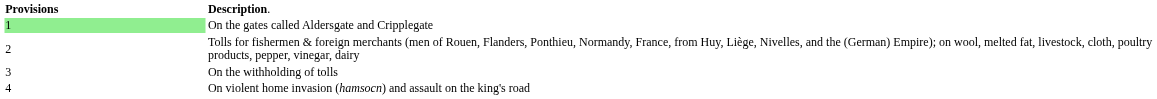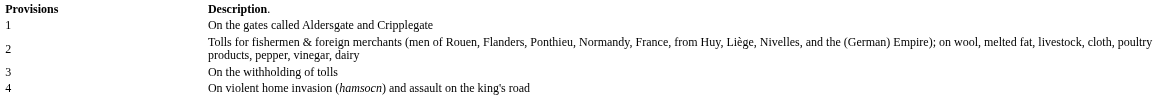(8, 25) lightgreen background -> (8, 25) no background
